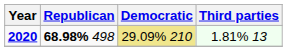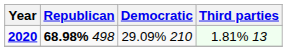(157, 36) khaki background -> (157, 36) no background
